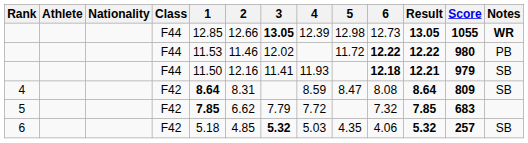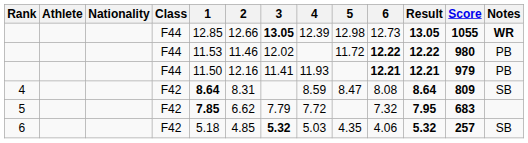(386, 71) 12.18 -> (386, 71) 12.21
(504, 71) SB -> (504, 71) PB
(424, 109) 7.85 -> (424, 109) 7.95
